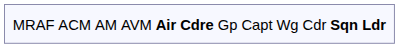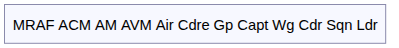(185, 25) bold -> (183, 25) normal
(358, 25) bold -> (352, 25) normal
